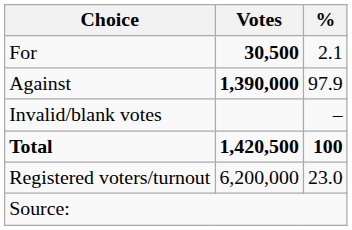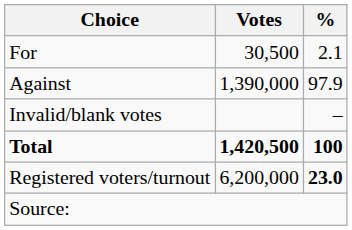(272, 51) bold -> (272, 51) normal
(259, 83) bold -> (259, 83) normal
(325, 177) normal -> (325, 177) bold
